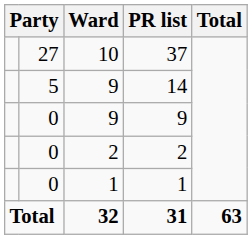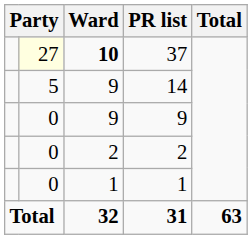(48, 53) no background -> (48, 53) lightyellow background
(108, 53) normal -> (108, 53) bold
